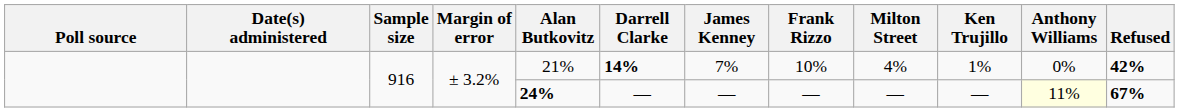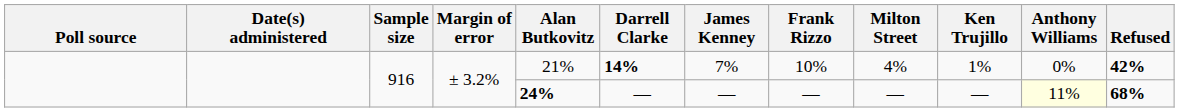(1128, 93) 67% -> (1128, 93) 68%
